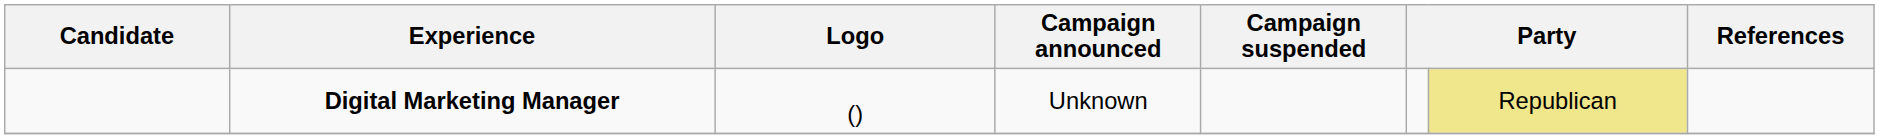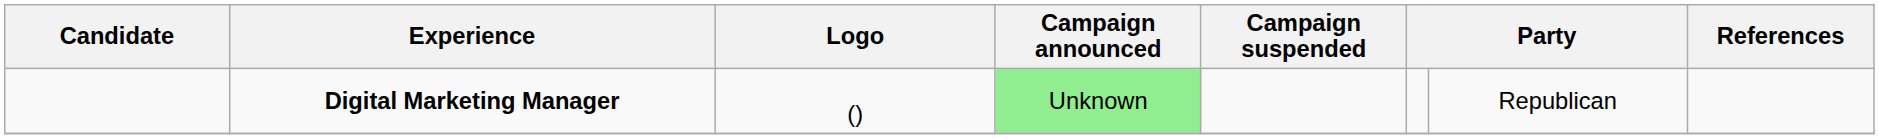(1098, 100) no background -> (1098, 100) lightgreen background
(1558, 100) khaki background -> (1558, 100) no background
